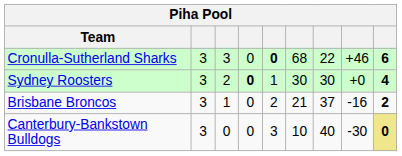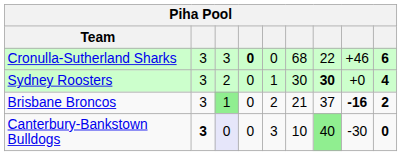(250, 59) normal -> (250, 59) bold
(274, 59) bold -> (274, 59) normal
(250, 80) bold -> (250, 80) normal
(327, 80) normal -> (327, 80) bold
(227, 102) no background -> (227, 102) lightgreen background
(357, 102) normal -> (357, 102) bold
(203, 132) normal -> (203, 132) bold
(227, 132) no background -> (227, 132) lavender background
(327, 132) no background -> (327, 132) lightgreen background
(385, 132) khaki background -> (385, 132) no background
